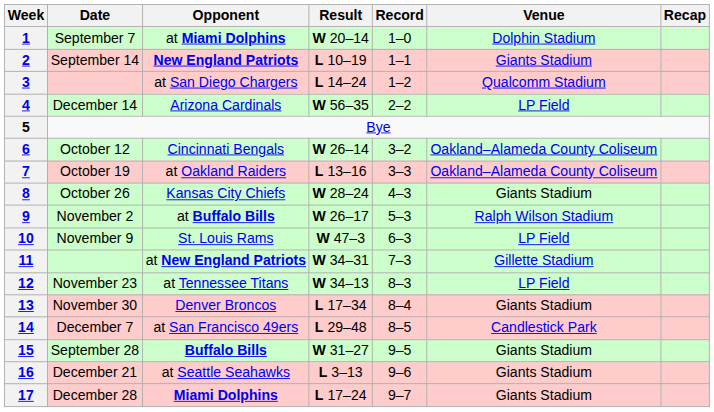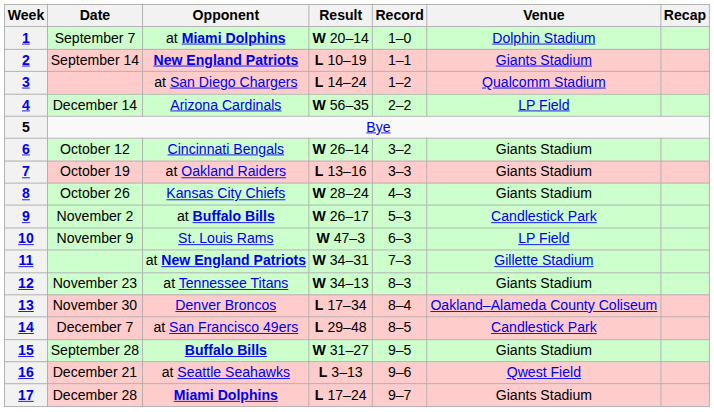(544, 149) Oakland–Alameda County Coliseum -> (544, 149) Giants Stadium
(544, 171) Oakland–Alameda County Coliseum -> (544, 171) Giants Stadium
(544, 216) Ralph Wilson Stadium -> (544, 216) Candlestick Park
(544, 283) LP Field -> (544, 283) Giants Stadium
(544, 305) Giants Stadium -> (544, 305) Oakland–Alameda County Coliseum
(544, 372) Giants Stadium -> (544, 372) Qwest Field
